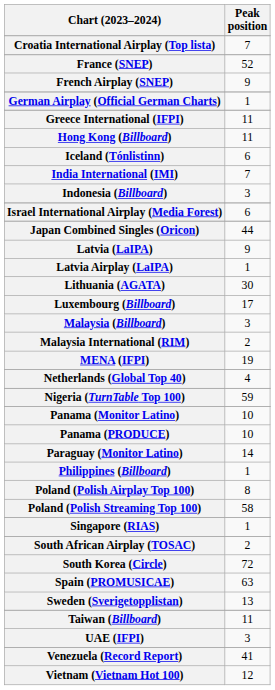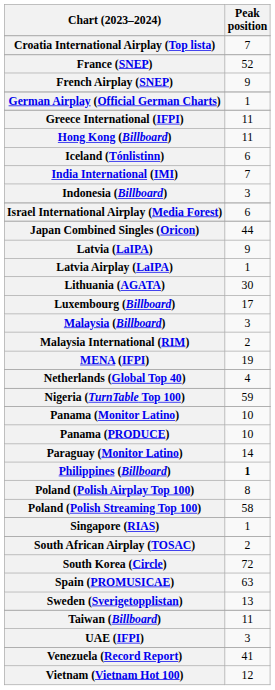(247, 471) normal -> (247, 471) bold
